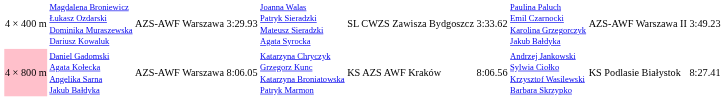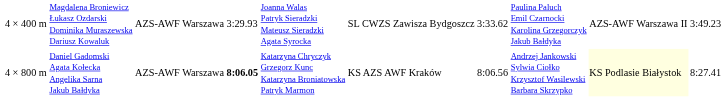(26, 72) pink background -> (26, 72) no background
(242, 72) normal -> (242, 72) bold
(635, 72) no background -> (635, 72) lightyellow background
